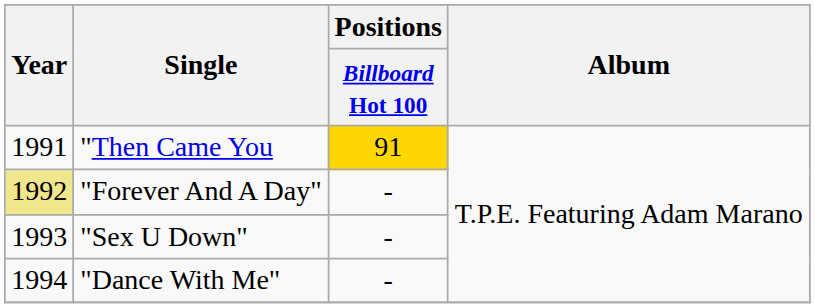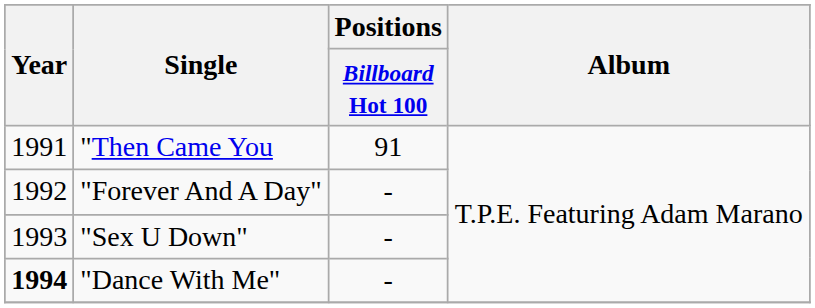(388, 147) gold background -> (388, 147) no background
(39, 191) khaki background -> (39, 191) no background
(39, 280) normal -> (39, 280) bold
